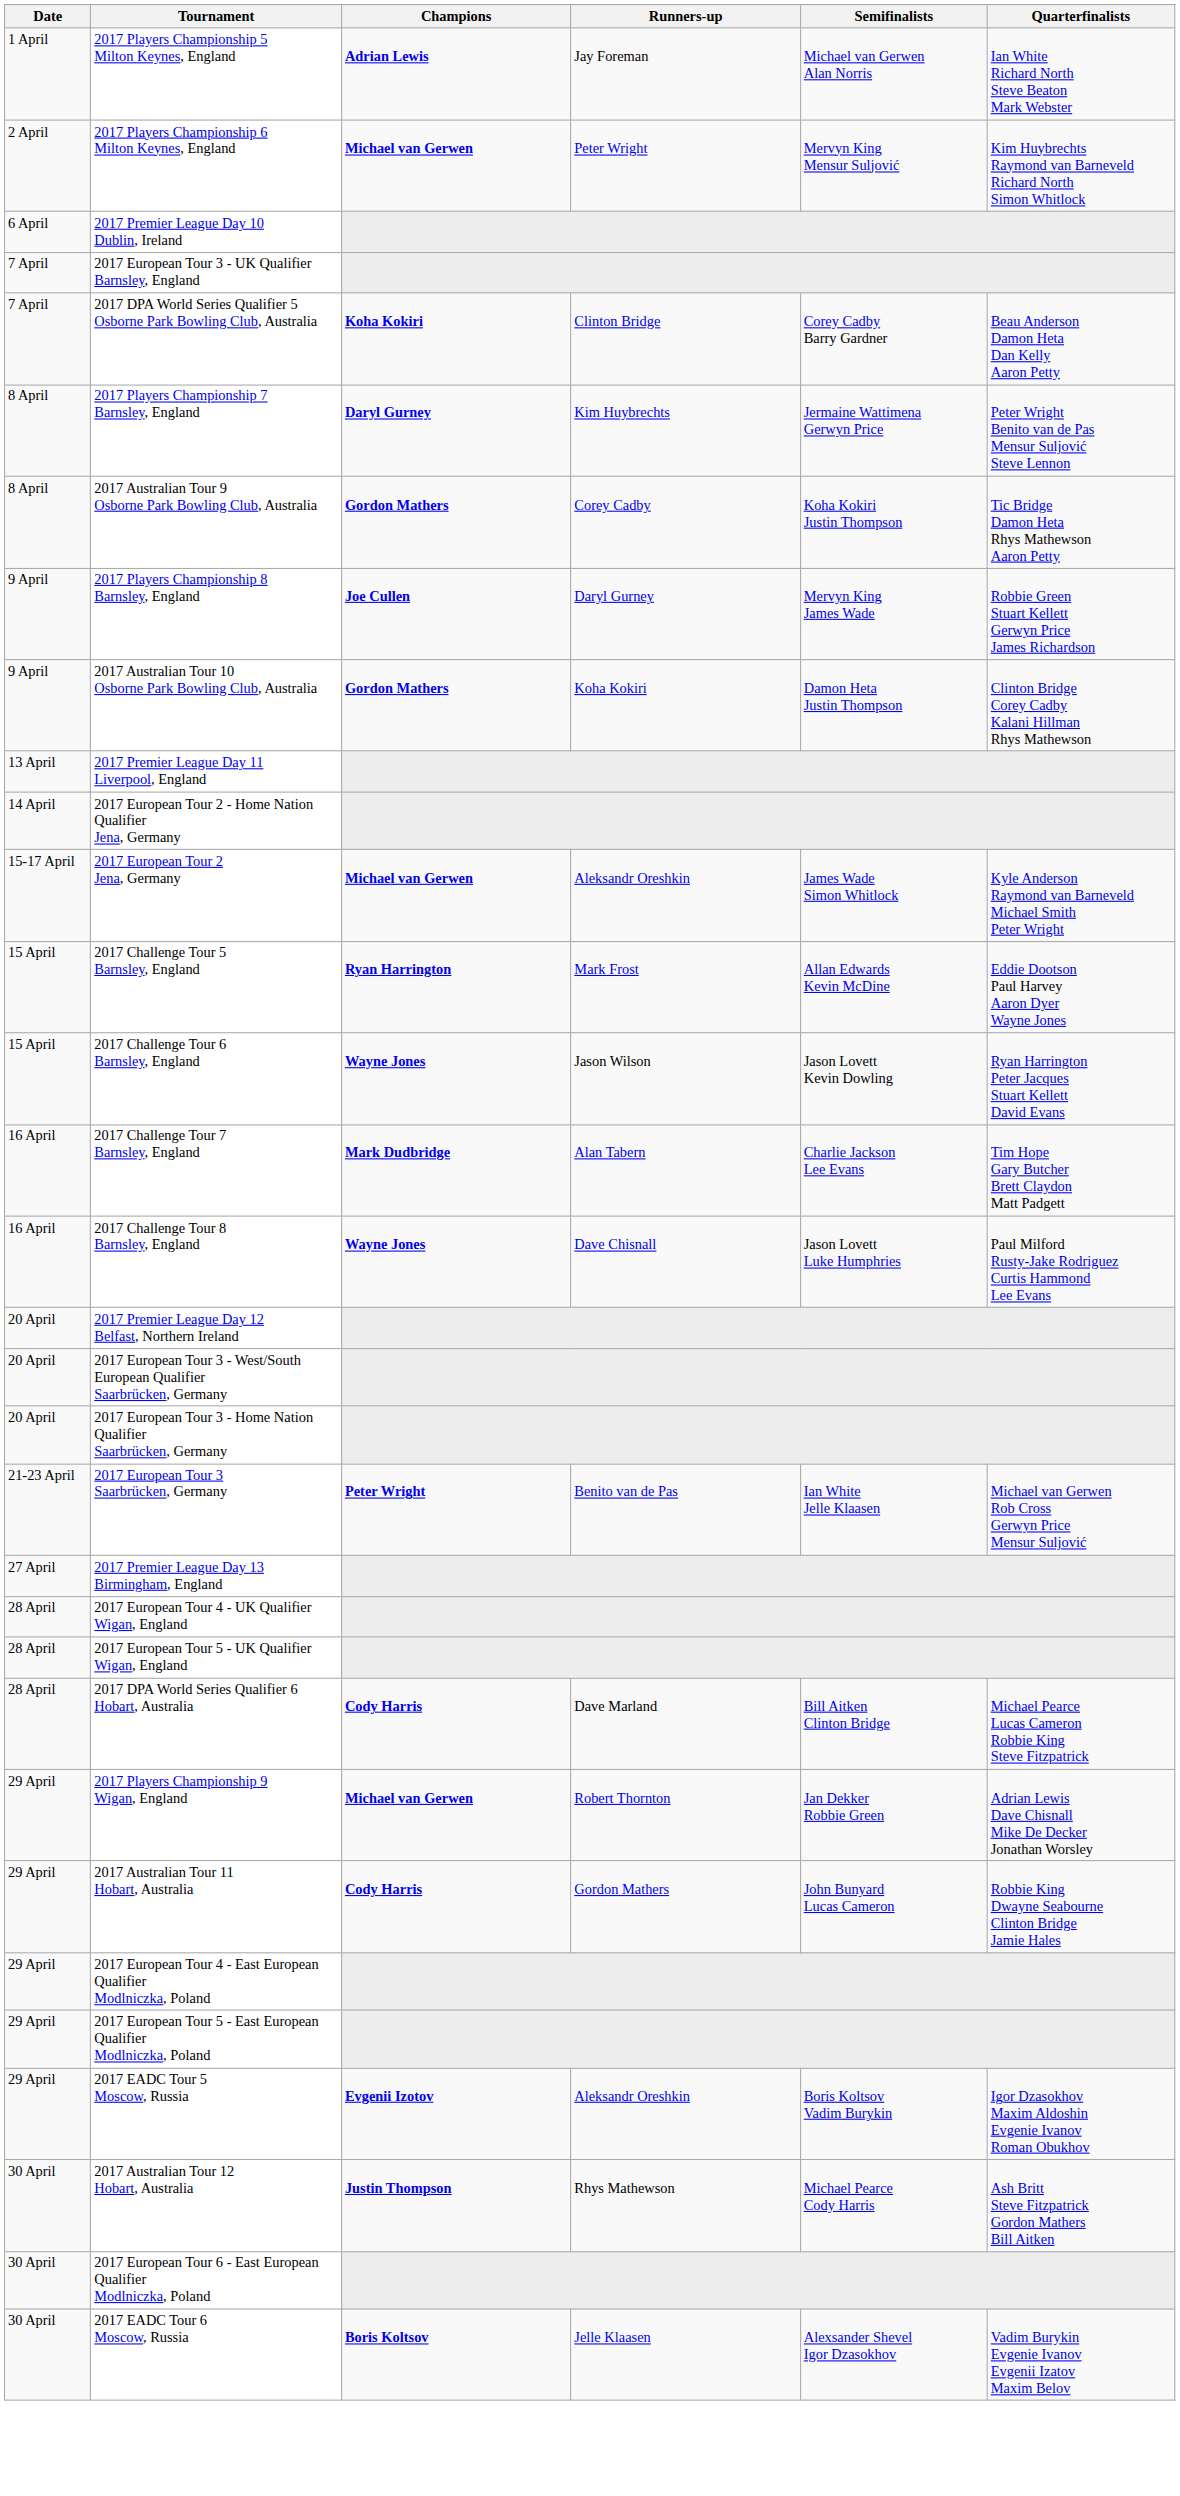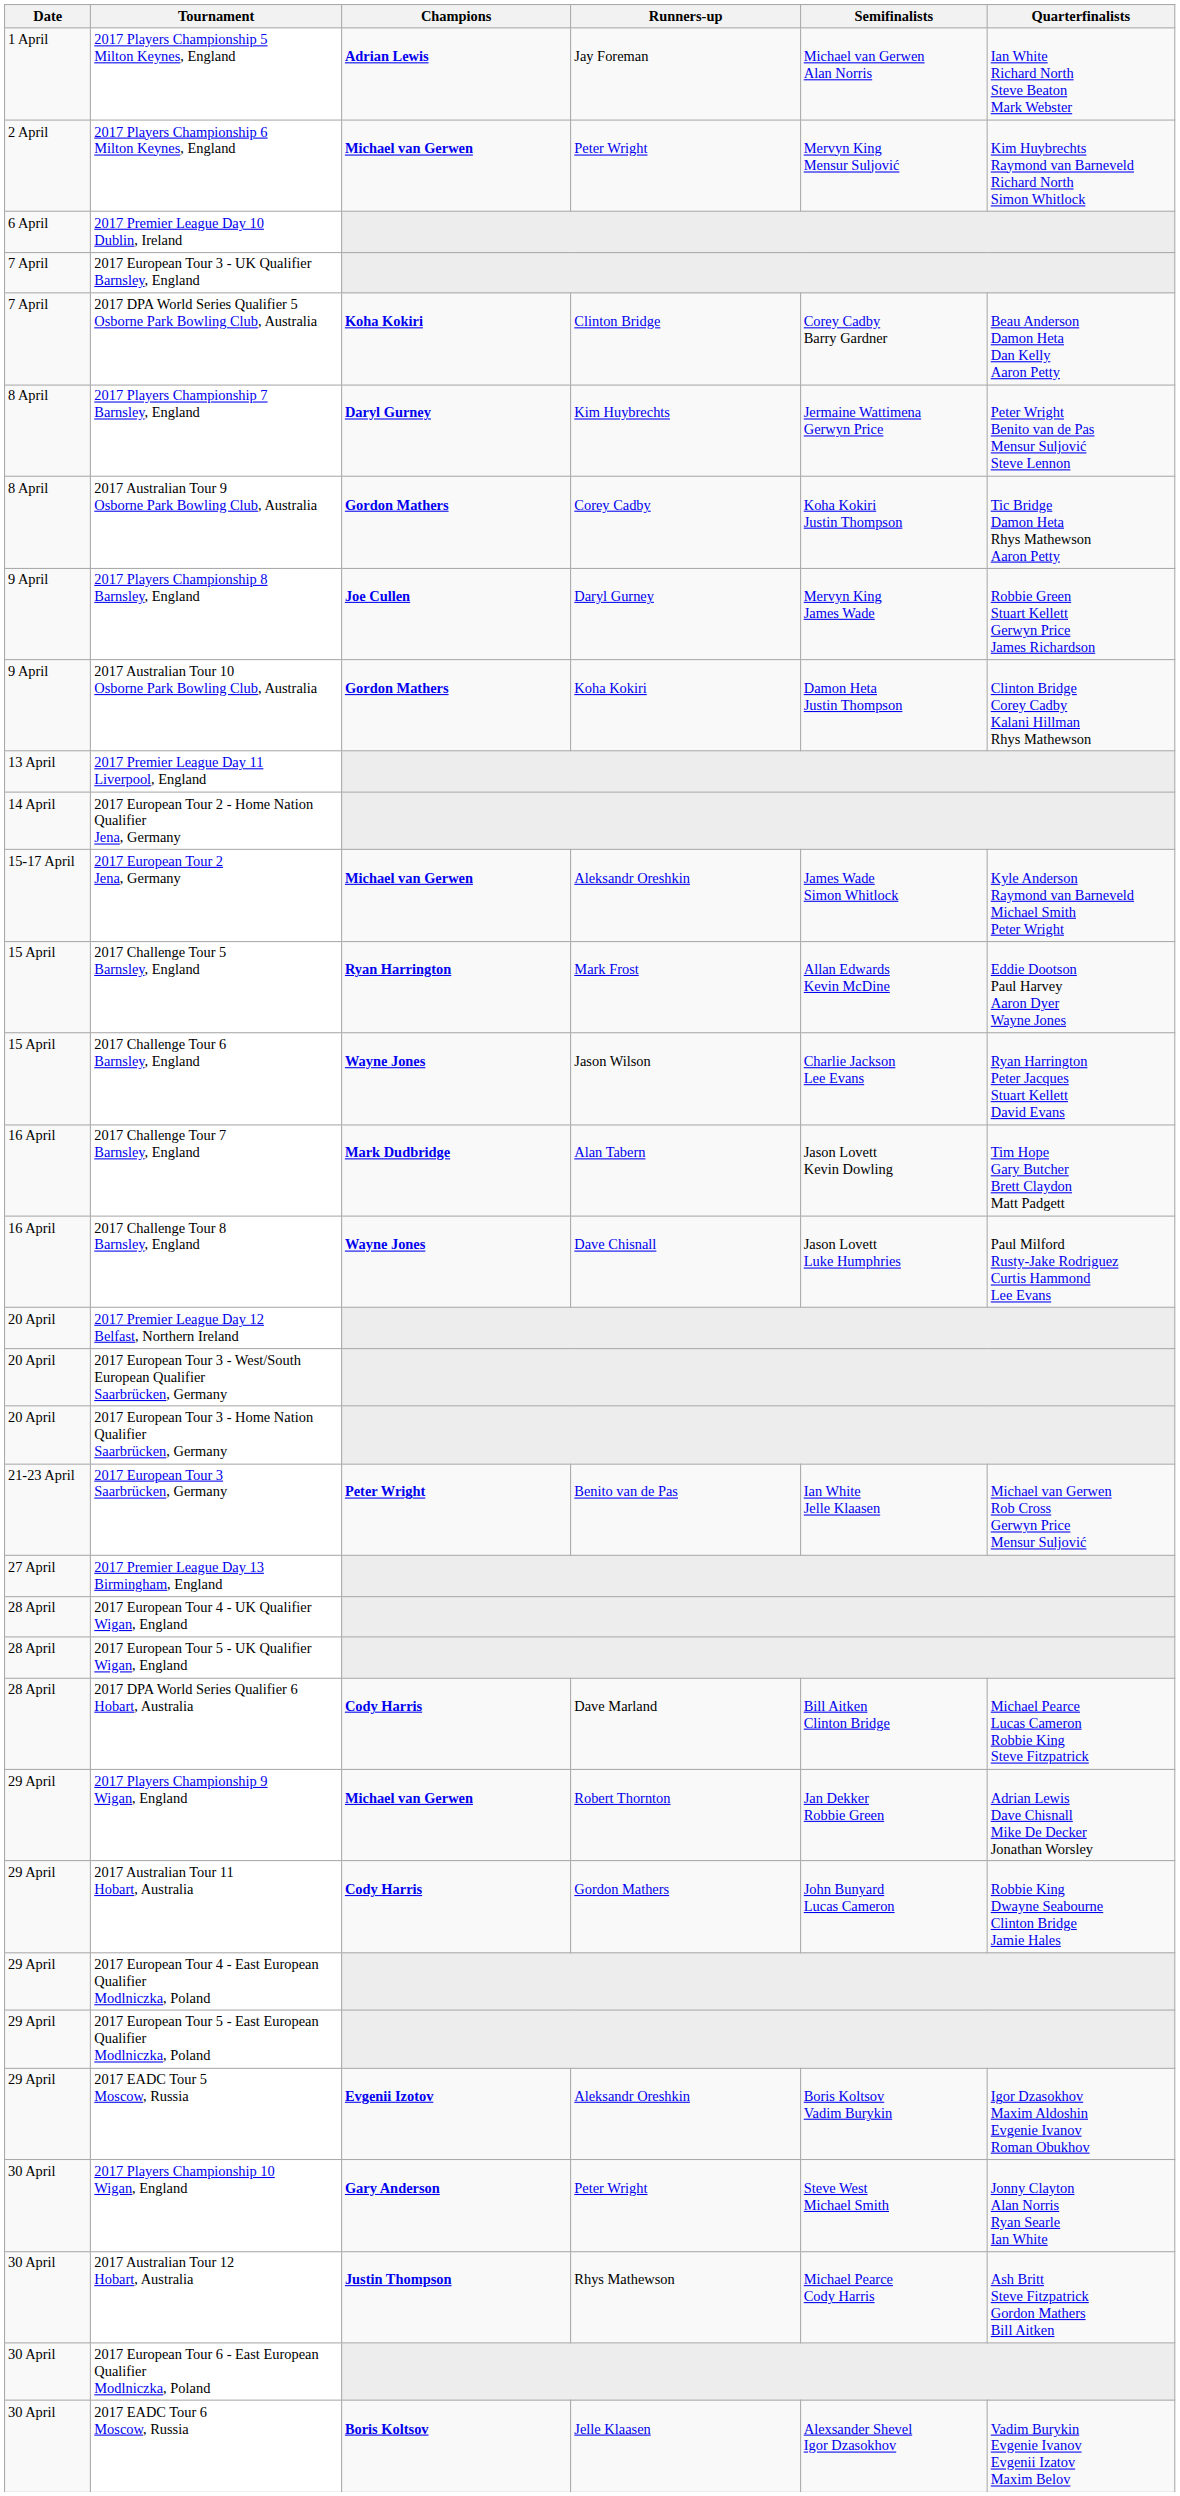(848, 1069) Jason Lovett Kevin Dowling -> (850, 1069) Charlie Jackson Lee Evans
(850, 1161) Charlie Jackson Lee Evans -> (848, 1161) Jason Lovett Kevin Dowling
+ row: (185, 2179)
